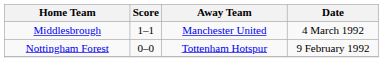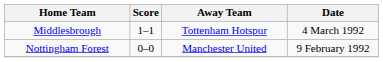(224, 30) Manchester United -> (224, 30) Tottenham Hotspur
(224, 48) Tottenham Hotspur -> (224, 48) Manchester United
